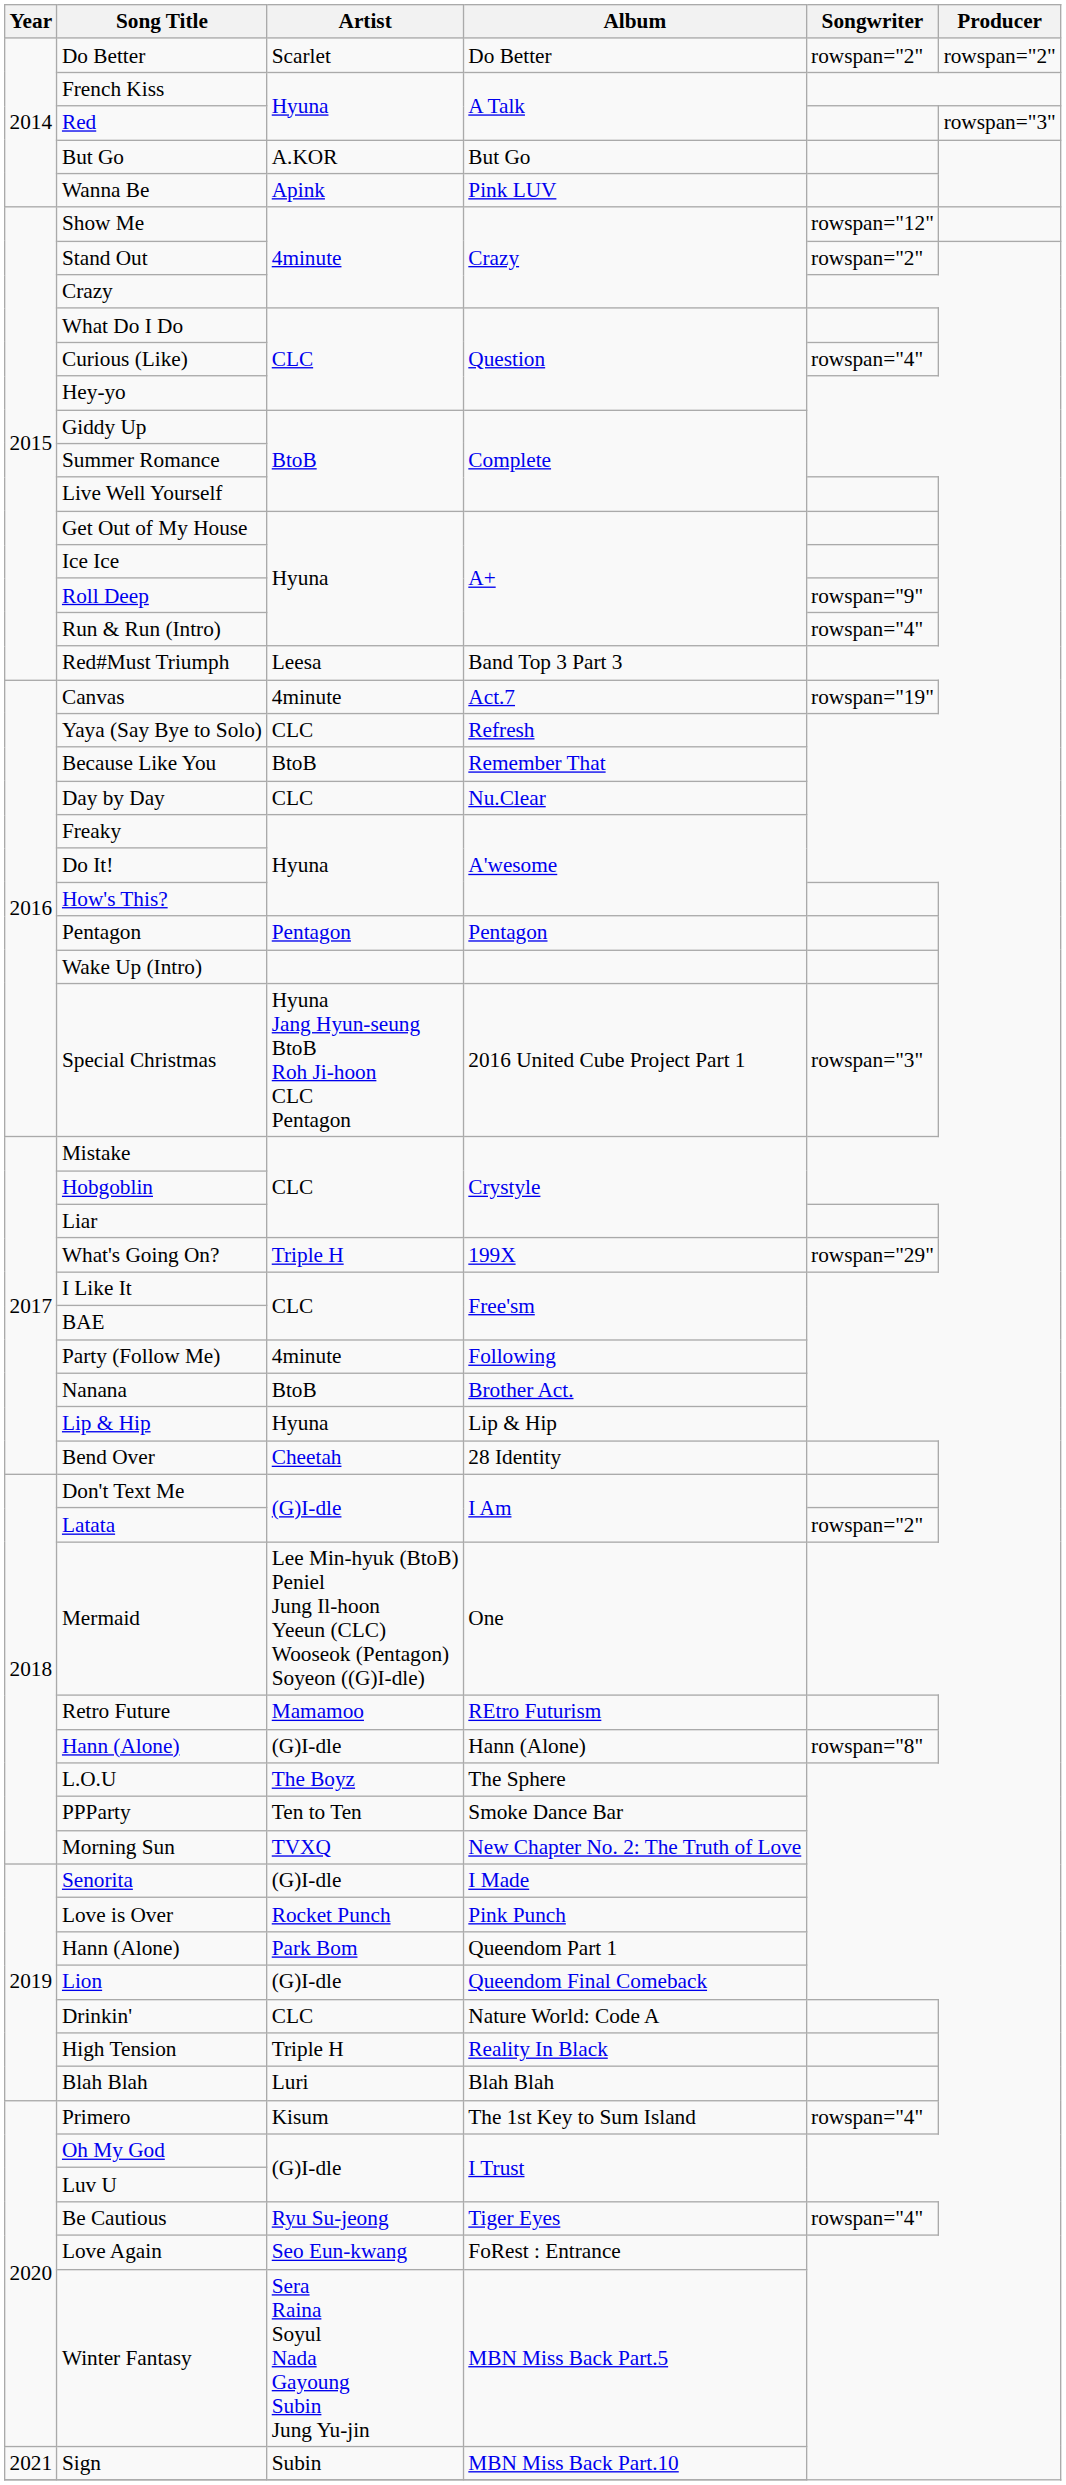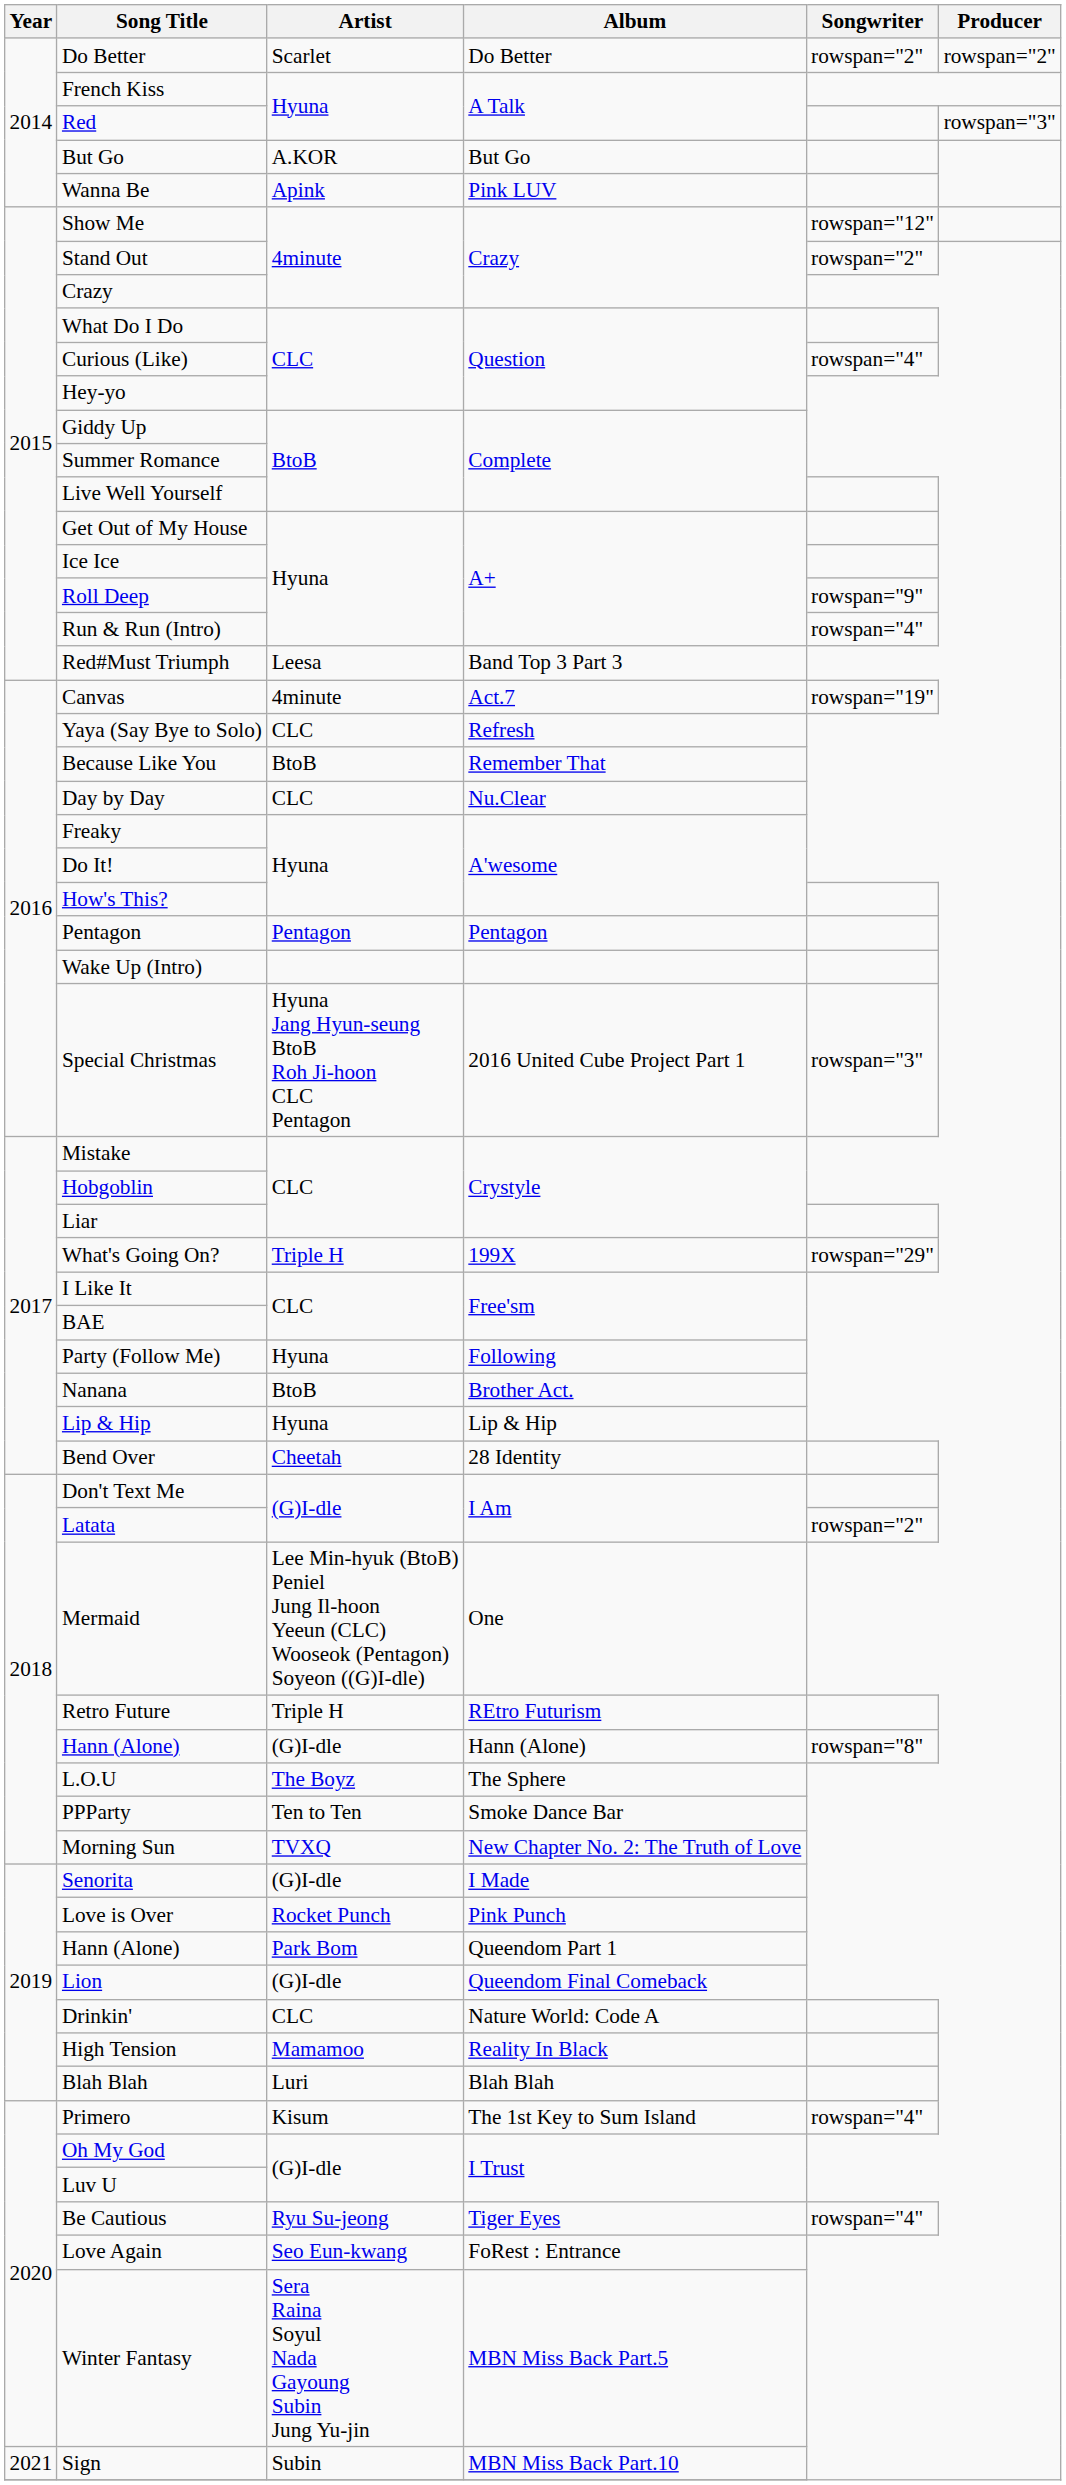(307, 1356) 4minute -> (300, 1356) Hyuna
(318, 1711) Mamamoo -> (308, 1711) Triple H
(308, 2049) Triple H -> (318, 2049) Mamamoo
